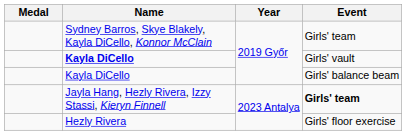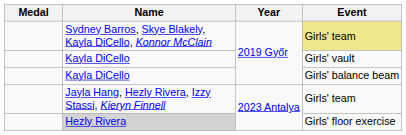(330, 36) no background -> (330, 36) khaki background
(100, 59) bold -> (98, 59) normal
(332, 99) bold -> (330, 99) normal
(96, 122) no background -> (96, 122) lightgrey background
